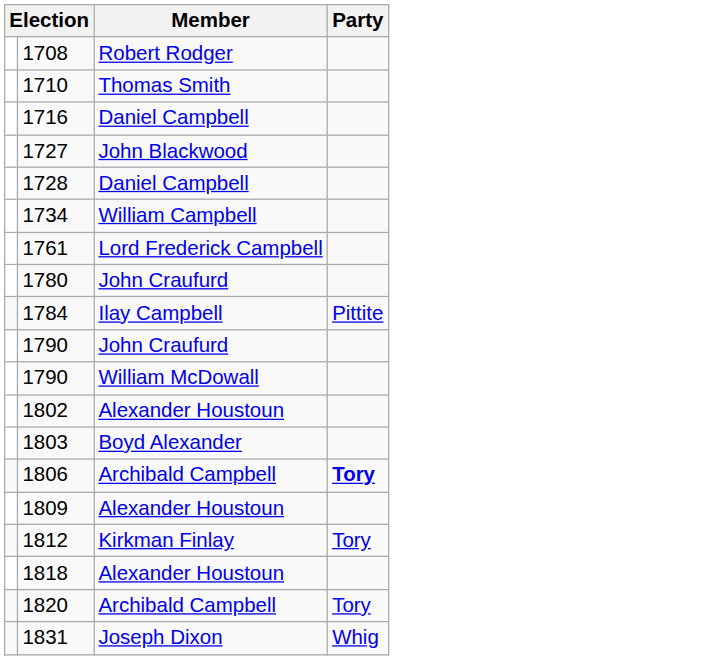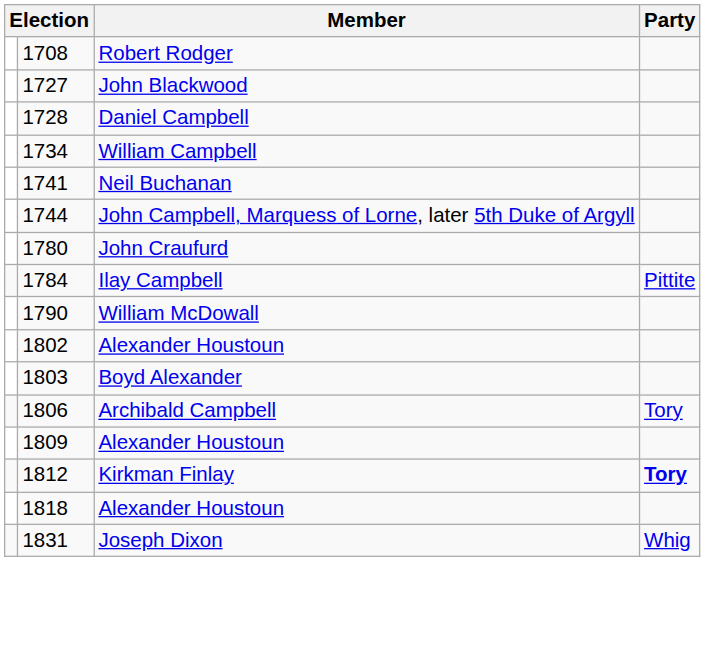- row: (45, 85)
- row: (45, 118)
+ row: (45, 183)
+ row: (45, 215)
- row: (45, 248)
- row: (45, 345)
(354, 475) bold -> (663, 410) normal
(351, 540) normal -> (666, 475) bold
- row: (45, 605)
